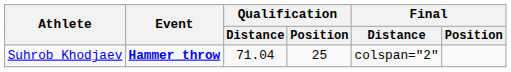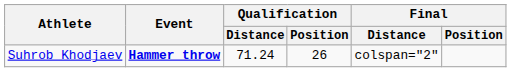(255, 55) 71.04 -> (255, 55) 71.24
(319, 55) 25 -> (319, 55) 26
